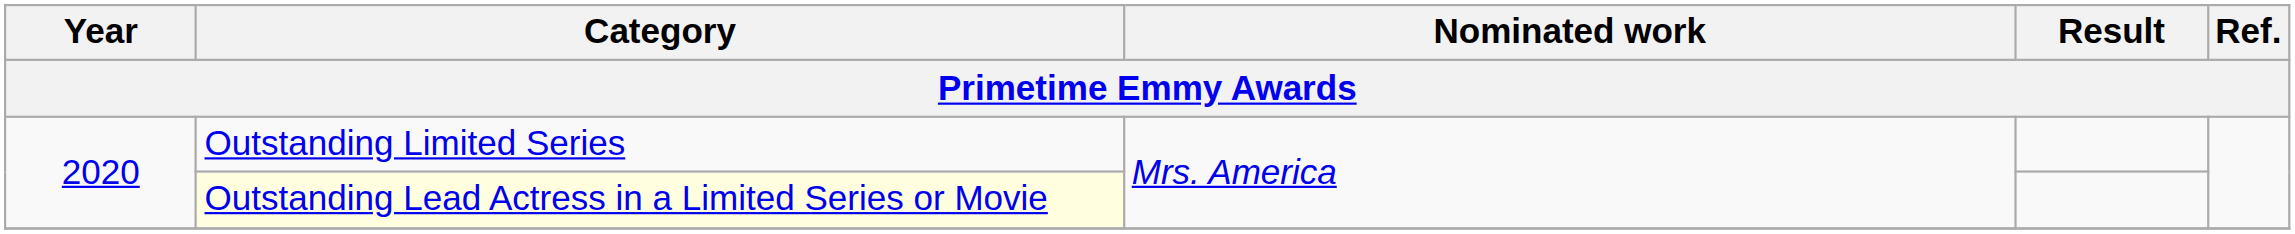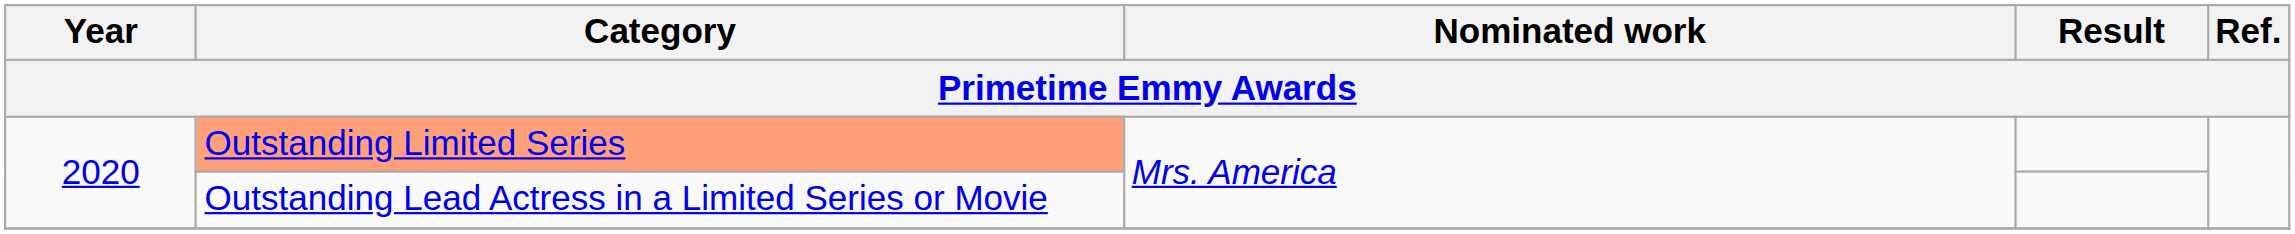(415, 143) no background -> (415, 143) lightsalmon background
(626, 198) lightyellow background -> (626, 198) no background
